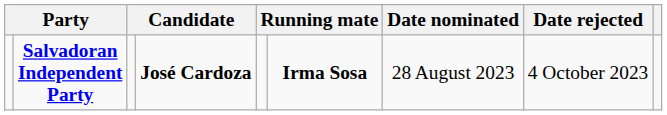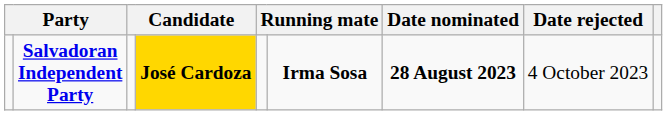(196, 72) no background -> (196, 72) gold background
(453, 72) normal -> (453, 72) bold
